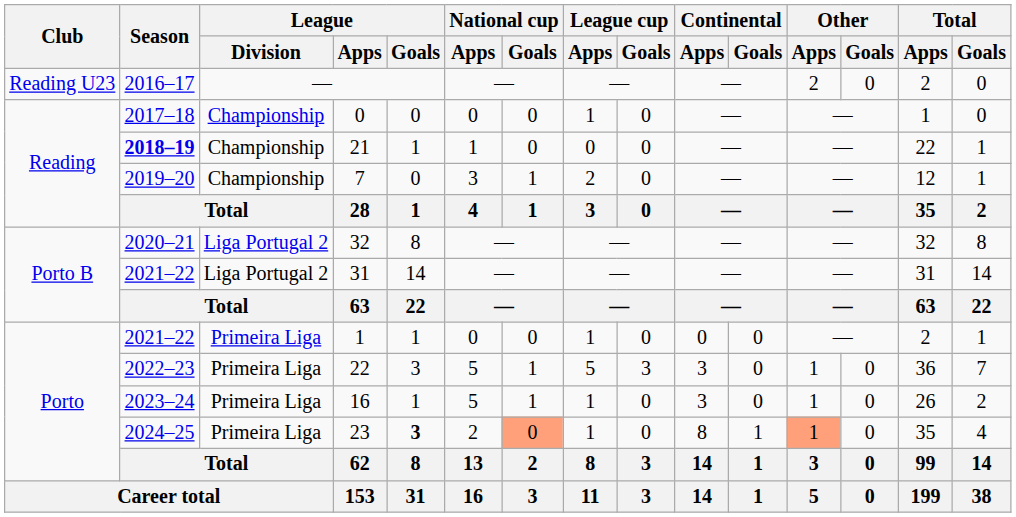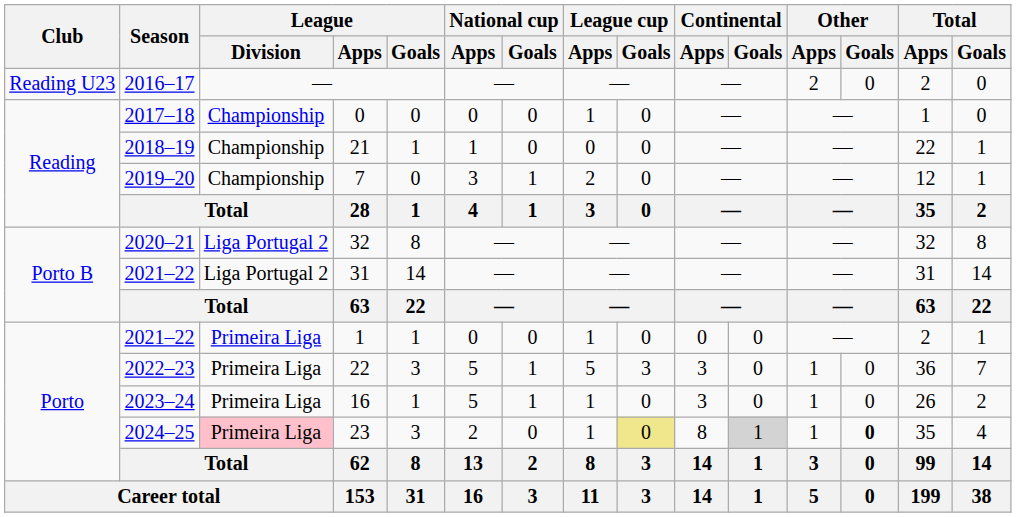(160, 147) bold -> (160, 147) normal
(266, 432) no background -> (266, 432) pink background
(416, 432) bold -> (416, 432) normal
(532, 432) lightsalmon background -> (532, 432) no background
(646, 432) no background -> (646, 432) khaki background
(758, 432) no background -> (758, 432) lightgrey background
(814, 432) lightsalmon background -> (814, 432) no background
(870, 432) normal -> (870, 432) bold
